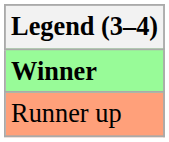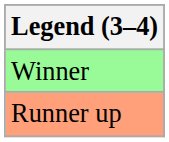(54, 70) bold -> (50, 70) normal
